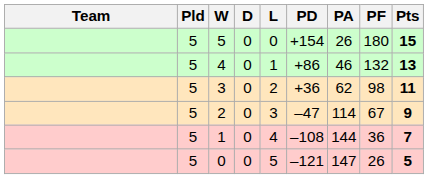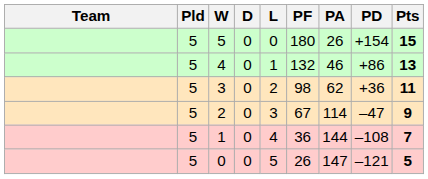columns swapped: (376, 16) <-> (307, 16)
